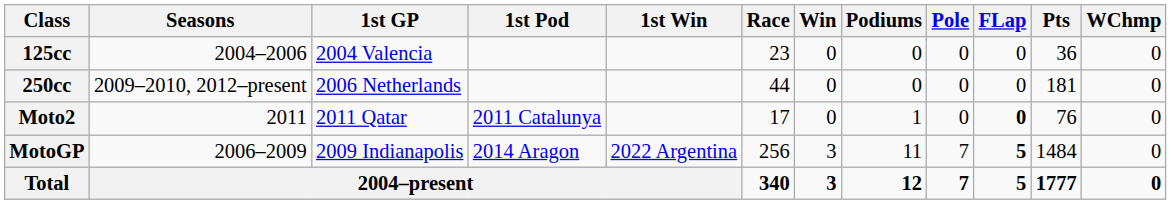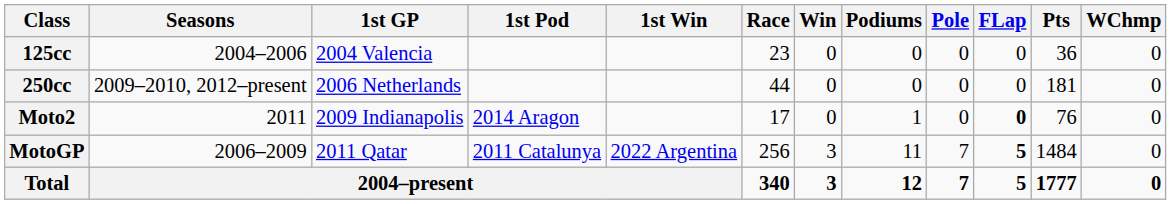(361, 118) 2011 Qatar -> (390, 118) 2009 Indianapolis
(537, 118) 2011 Catalunya -> (526, 118) 2014 Aragon
(390, 150) 2009 Indianapolis -> (361, 150) 2011 Qatar
(526, 150) 2014 Aragon -> (537, 150) 2011 Catalunya
